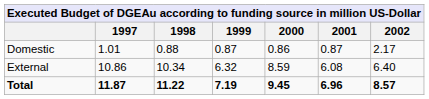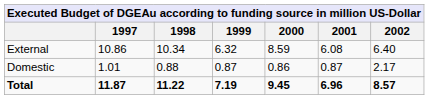rows swapped: (31, 49) <-> (28, 67)
